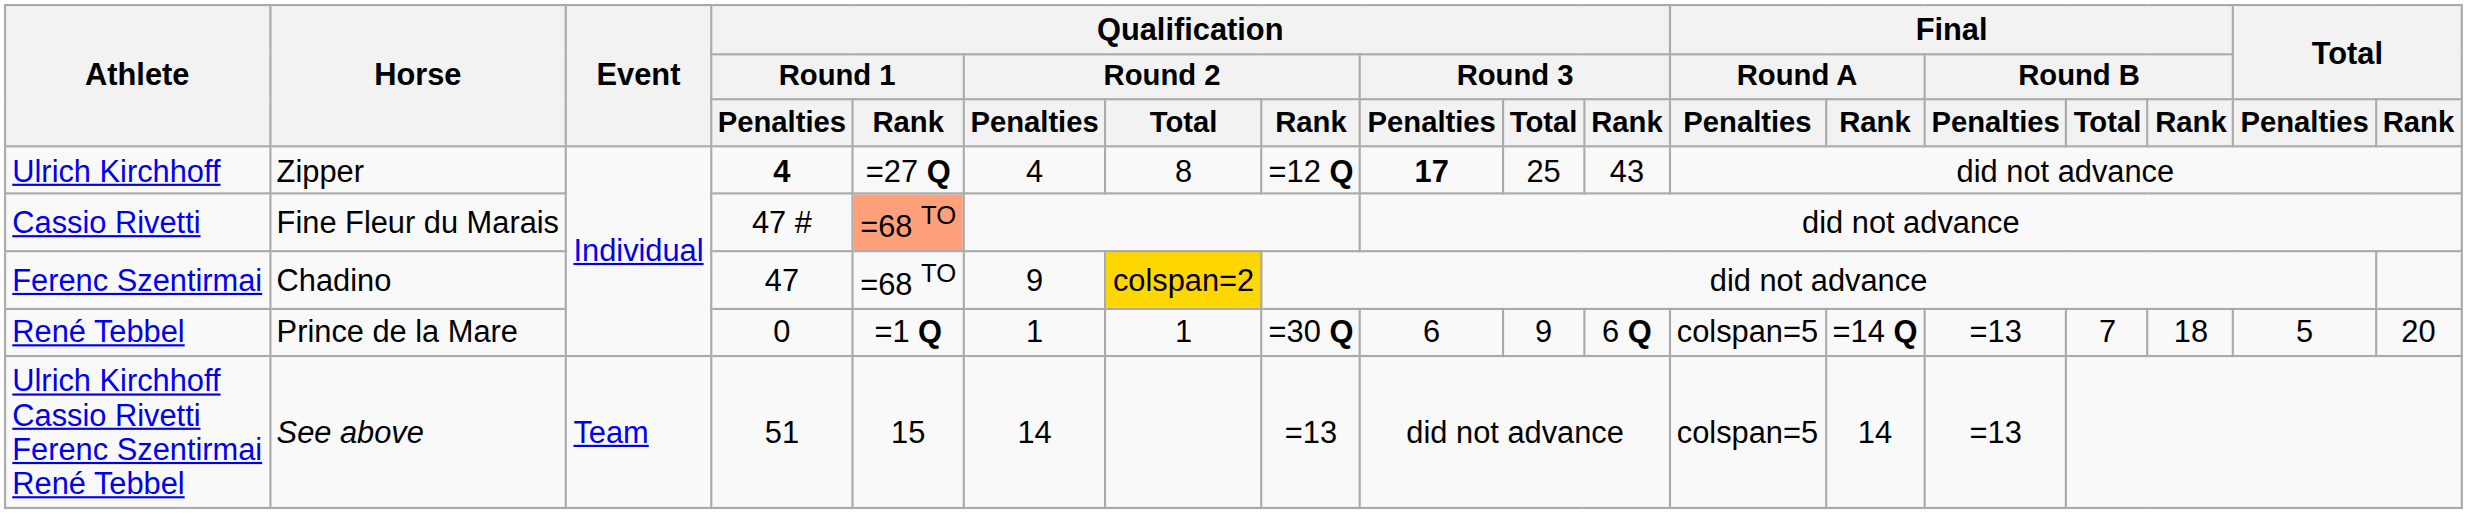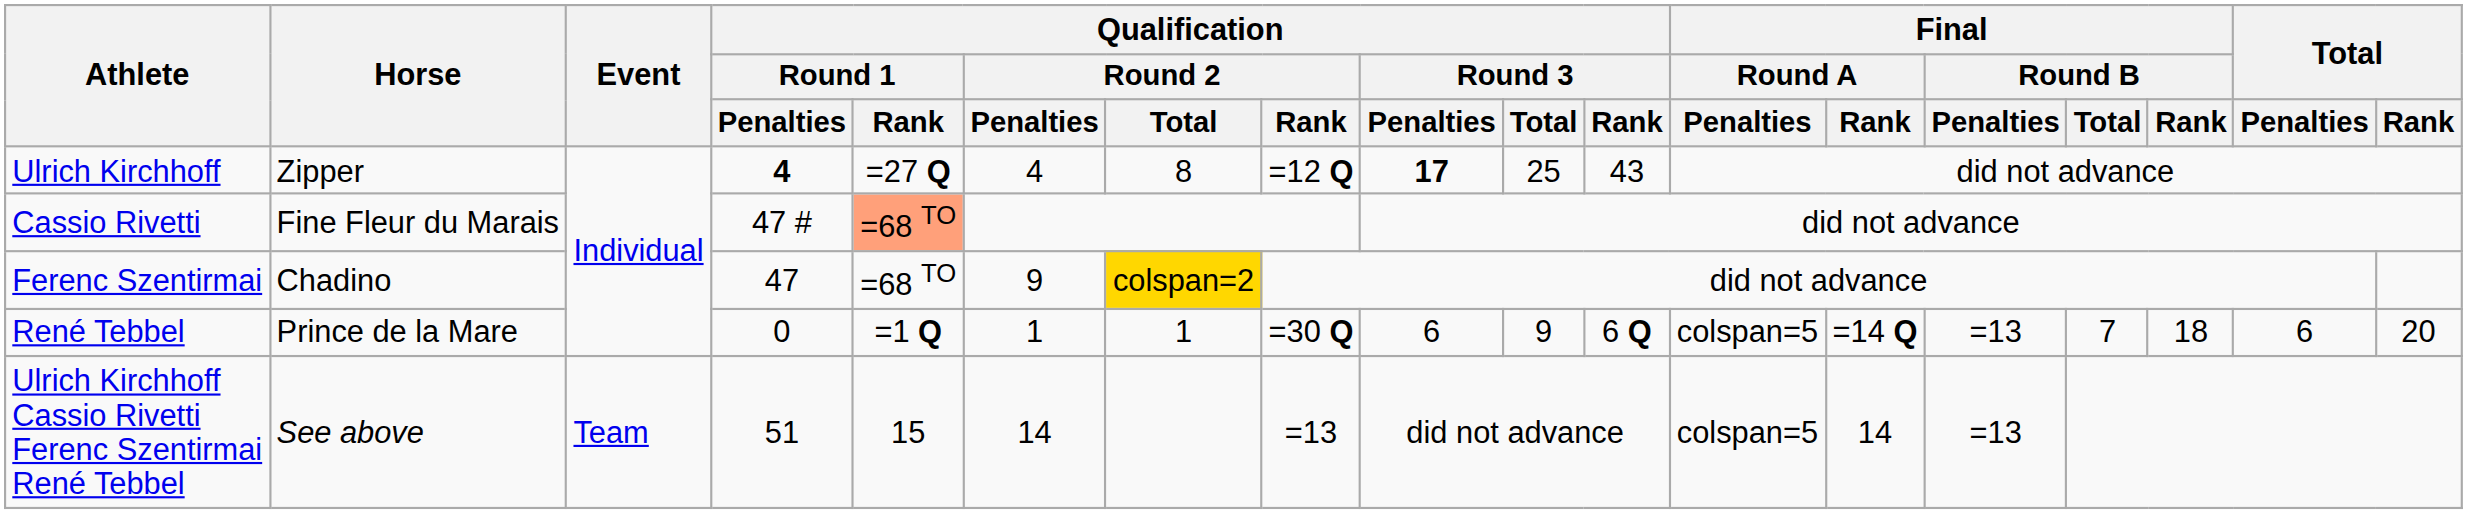(2305, 333) 5 -> (2305, 333) 6
